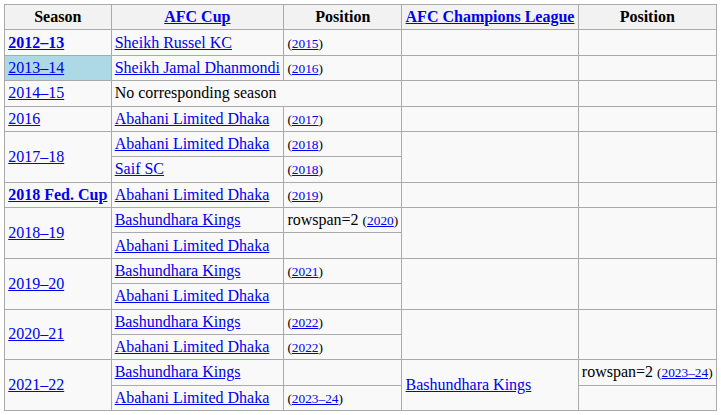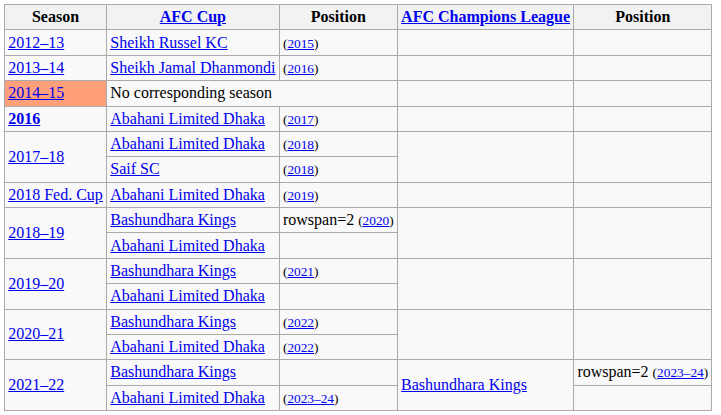(36, 42) bold -> (36, 42) normal
(36, 67) lightblue background -> (36, 67) no background
(36, 93) no background -> (36, 93) lightsalmon background
(24, 118) normal -> (24, 118) bold
(58, 194) bold -> (56, 194) normal
